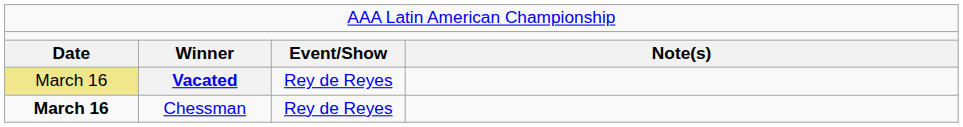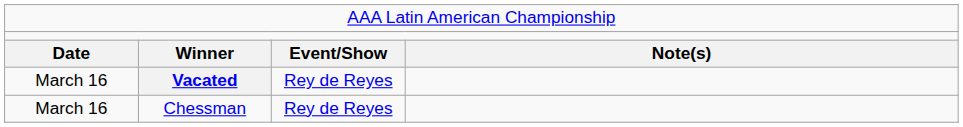(71, 80) khaki background -> (71, 80) no background
(71, 108) bold -> (71, 108) normal
